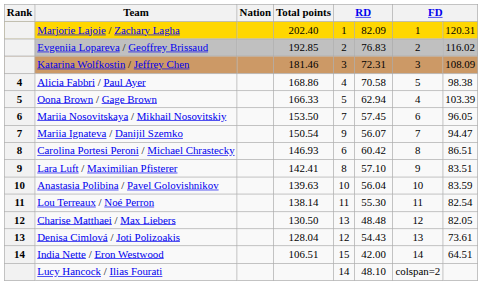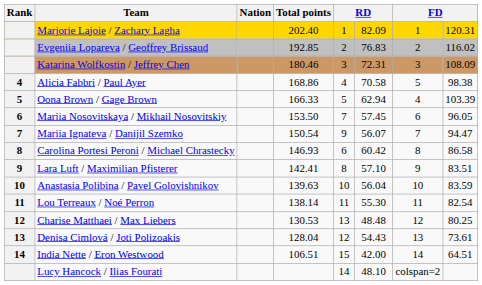(304, 64) 181.46 -> (304, 64) 180.46
(460, 151) 86.51 -> (460, 151) 86.58
(304, 220) 130.50 -> (304, 220) 130.53
(460, 220) 82.05 -> (460, 220) 80.25
